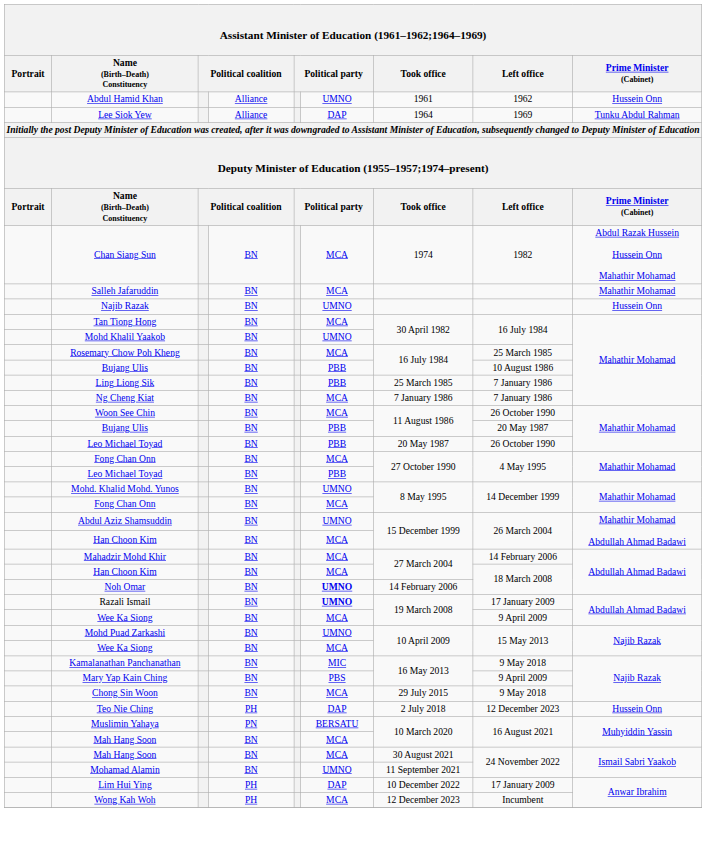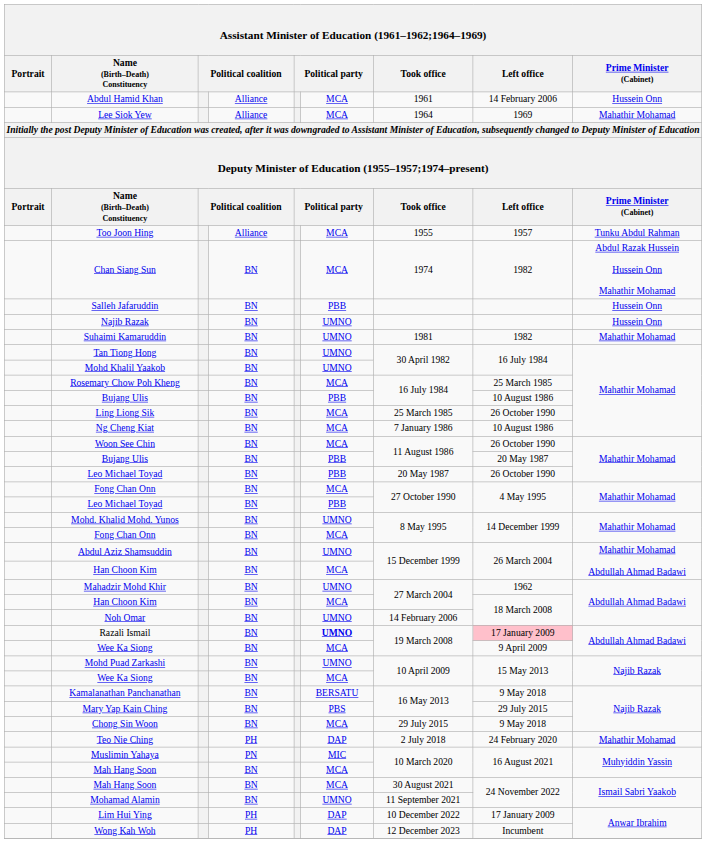(337, 99) UMNO -> (337, 99) MCA
(523, 99) 1962 -> (523, 99) 14 February 2006
(337, 115) DAP -> (337, 115) MCA
(637, 115) Tunku Abdul Rahman -> (637, 115) Mahathir Mohamad
+ row: (125, 233)
(337, 291) MCA -> (337, 306) PBB
(637, 291) Mahathir Mohamad -> (637, 306) Hussein Onn
+ row: (125, 337)
(337, 322) MCA -> (337, 352) UMNO
(337, 382) PBB -> (337, 413) MCA
(523, 382) 7 January 1986 -> (523, 413) 26 October 1990
(523, 398) 7 January 1986 -> (523, 428) 10 August 1986
(337, 556) MCA -> (337, 587) UMNO
(523, 556) 14 February 2006 -> (523, 587) 1962
(337, 587) bold -> (337, 617) normal
(523, 602) no background -> (523, 632) pink background
(337, 663) MIC -> (337, 693) BERSATU
(523, 678) 9 April 2009 -> (523, 709) 29 July 2015
(523, 709) 12 December 2023 -> (523, 739) 24 February 2020
(637, 709) Hussein Onn -> (637, 739) Mahathir Mohamad
(337, 724) BERSATU -> (337, 754) MIC
(337, 800) MCA -> (337, 830) DAP
